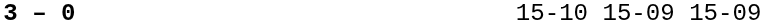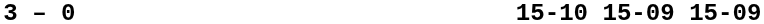(639, 14) normal -> (639, 14) bold
